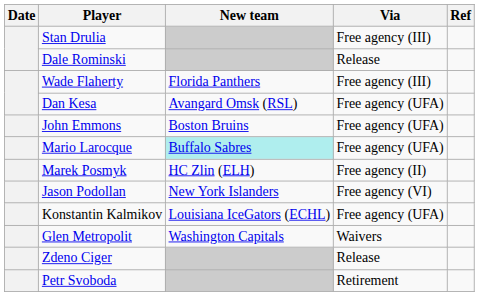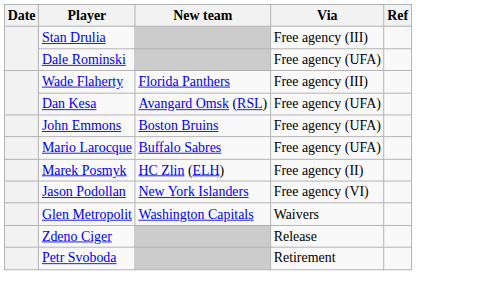(358, 59) Release -> (327, 59) Free agency (UFA)
(210, 147) paleturquoise background -> (180, 147) no background
- row: (102, 214)
